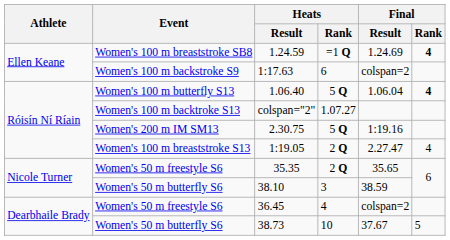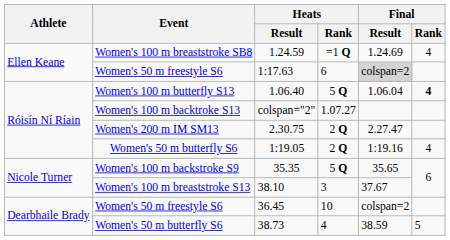(428, 52) bold -> (428, 52) normal
(167, 72) Women's 100 m backstroke S9 -> (159, 72) Women's 50 m freestyle S6
(385, 72) no background -> (385, 72) lightgrey background
(338, 129) 5 Q -> (338, 129) 2 Q
(385, 129) 1:19.16 -> (385, 129) 2.27.47
(173, 149) Women's 100 m breaststroke S13 -> (174, 149) Women's 50 m butterfly S6
(385, 149) 2.27.47 -> (385, 149) 1:19.16
(159, 168) Women's 50 m freestyle S6 -> (167, 168) Women's 100 m backstroke S9
(338, 168) 2 Q -> (338, 168) 5 Q
(159, 187) Women's 50 m butterfly S6 -> (173, 187) Women's 100 m breaststroke S13
(374, 187) 38.59 -> (374, 187) 37.67
(324, 206) 4 -> (327, 206) 10
(327, 226) 10 -> (324, 226) 4
(374, 226) 37.67 -> (374, 226) 38.59
